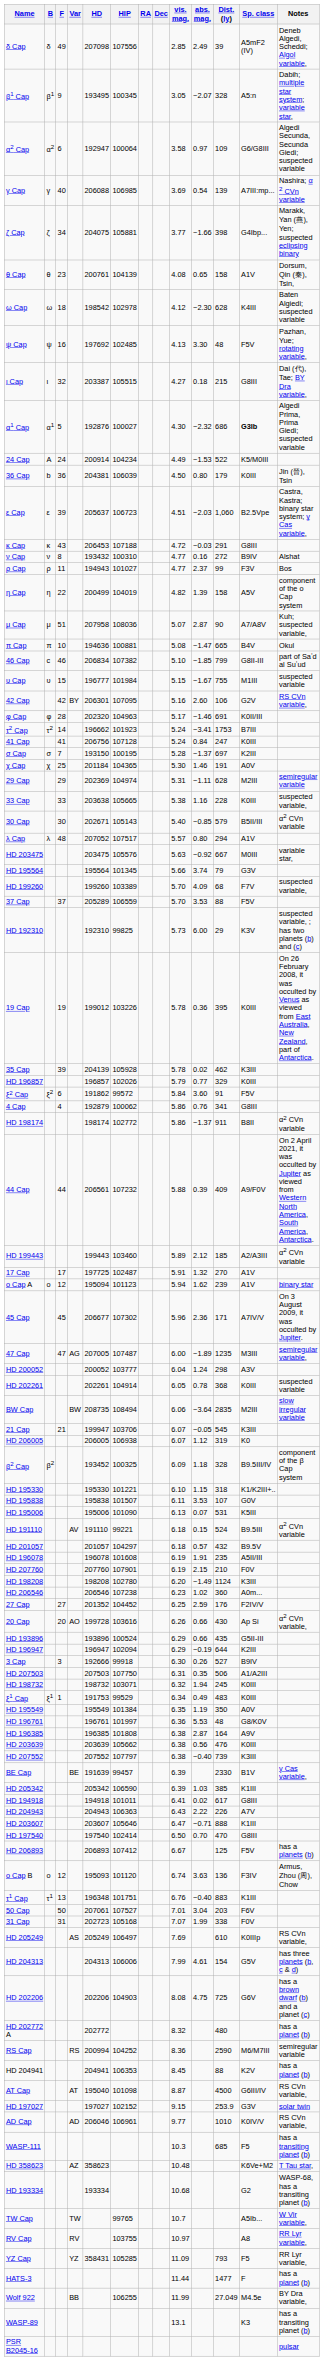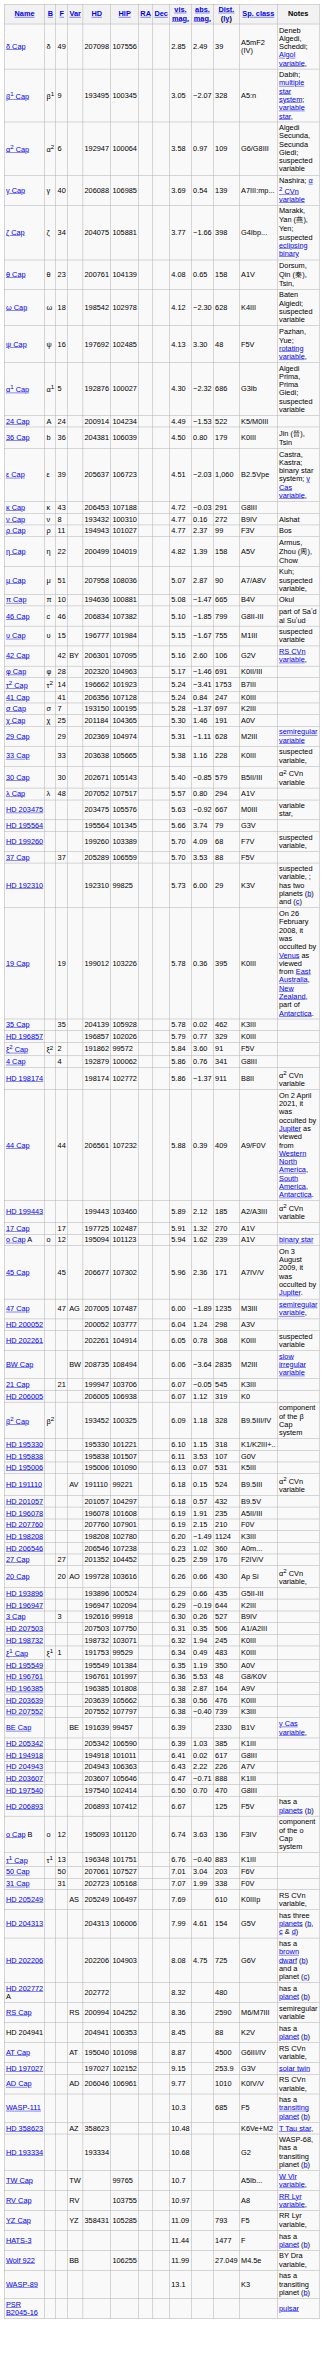- row: (15, 381)
(249, 427) bold -> (249, 389) normal
(297, 593) component of the ο Cap system -> (296, 551) Armus, Zhou (周), Chow
(97, 742) 206756 -> (97, 697) 206356
(62, 1069) 39 -> (62, 1025) 35
(60, 1094) 6 -> (60, 1049) 2
(97, 1661) 192666 -> (97, 1617) 192616
(296, 1876) Armus, Zhou (周), Chow -> (297, 1834) component of the ο Cap system
